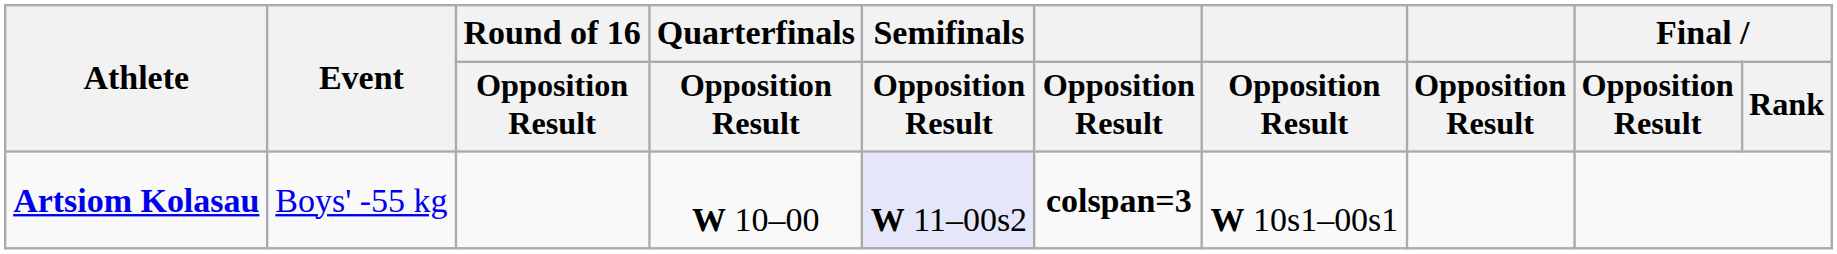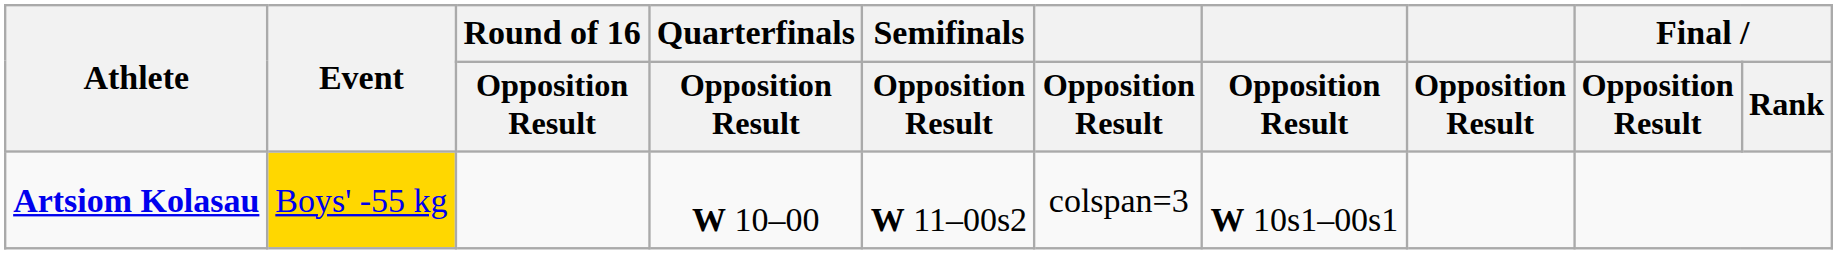(361, 199) no background -> (361, 199) gold background
(949, 219) lavender background -> (949, 219) no background
(1119, 199) bold -> (1119, 199) normal
